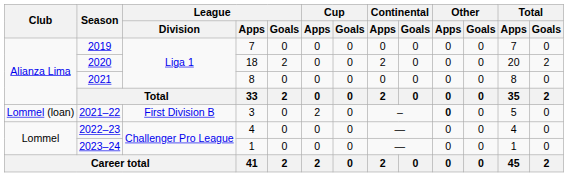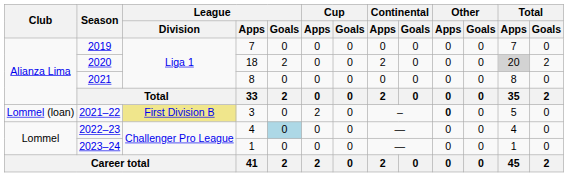(514, 63) no background -> (514, 63) lightgrey background
(179, 113) no background -> (179, 113) khaki background
(285, 130) no background -> (285, 130) lightblue background
